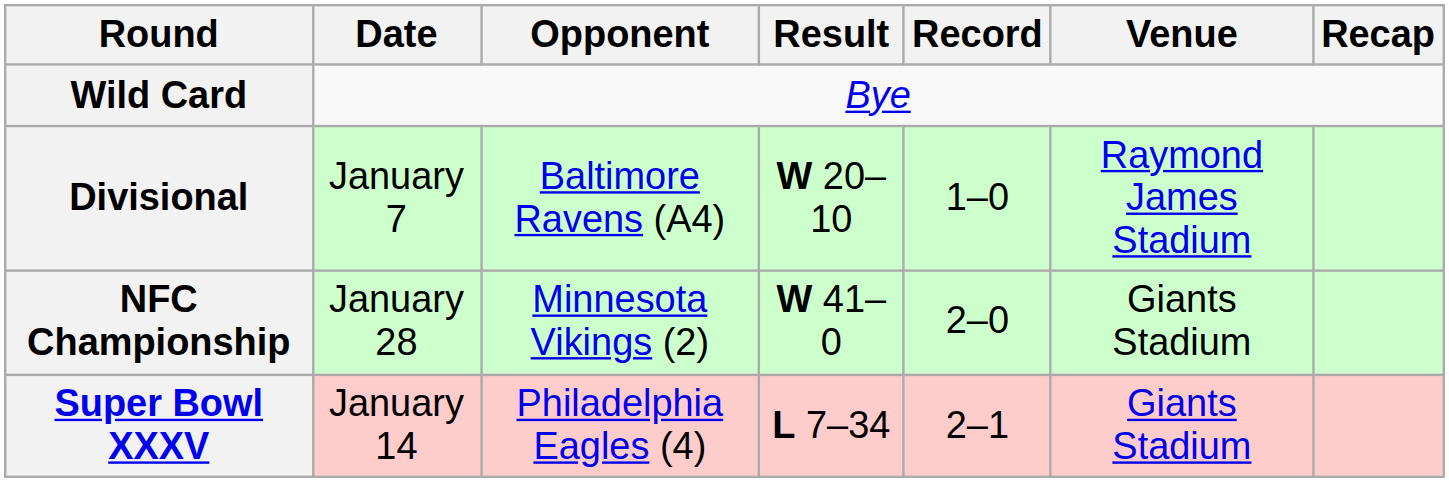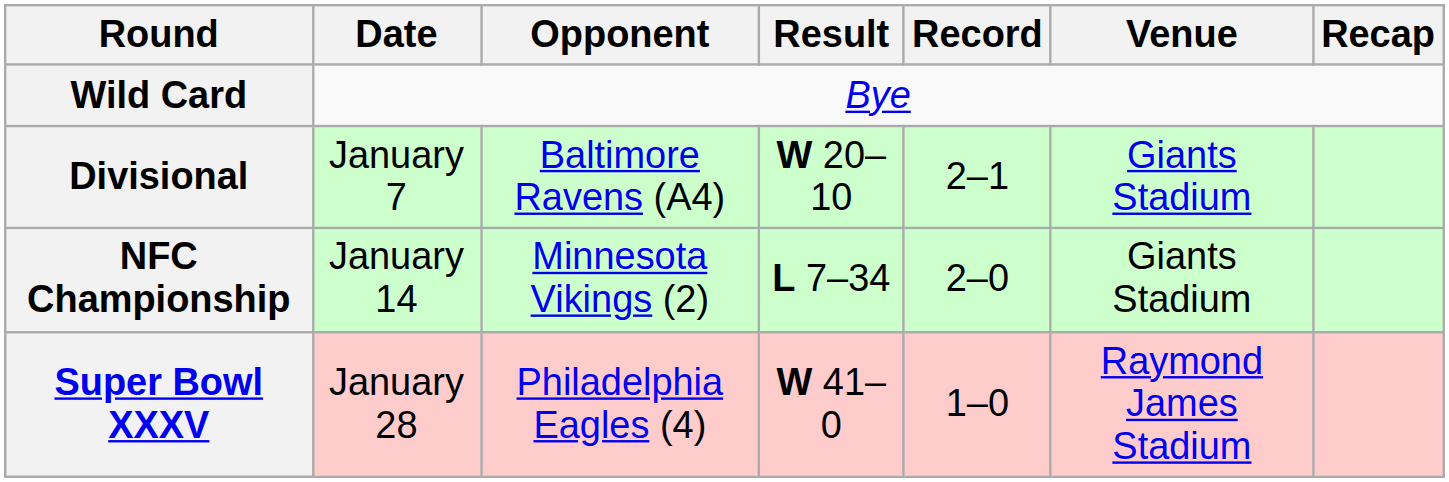(977, 197) 1–0 -> (977, 176) 2–1
(1182, 197) Raymond James Stadium -> (1182, 176) Giants Stadium
(396, 321) January 28 -> (396, 278) January 14
(831, 321) W 41–0 -> (831, 278) L 7–34
(396, 424) January 14 -> (396, 403) January 28
(831, 424) L 7–34 -> (831, 403) W 41–0
(977, 424) 2–1 -> (977, 403) 1–0
(1182, 424) Giants Stadium -> (1182, 403) Raymond James Stadium
